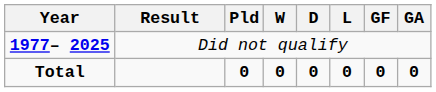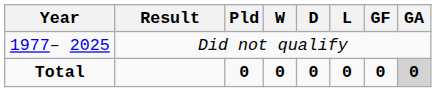(60, 45) bold -> (60, 45) normal
(414, 72) no background -> (414, 72) lightgrey background
